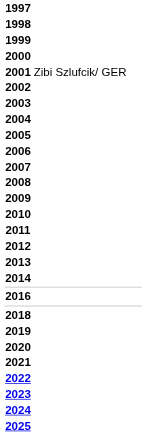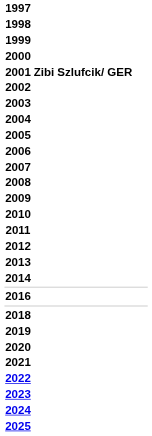(80, 72) normal -> (83, 72) bold
